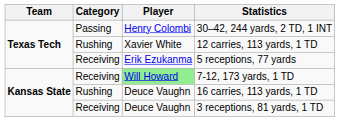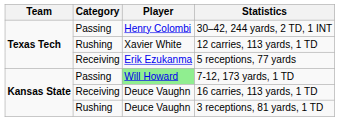(98, 76) Receiving -> (93, 76) Passing
(94, 92) Rushing -> (98, 92) Receiving
(98, 108) Receiving -> (94, 108) Rushing
